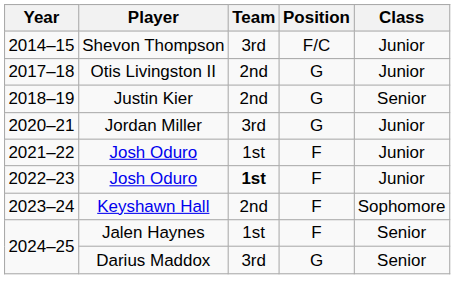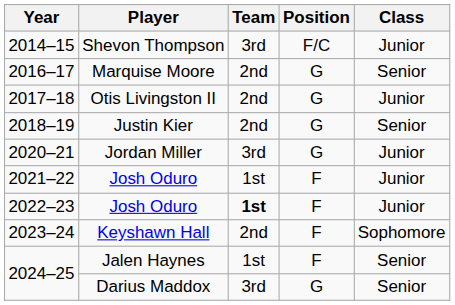+ row: (41, 71)
